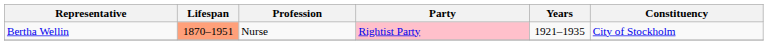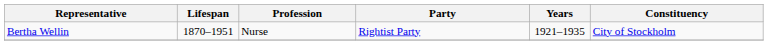(208, 31) lightsalmon background -> (208, 31) no background
(389, 31) pink background -> (389, 31) no background
